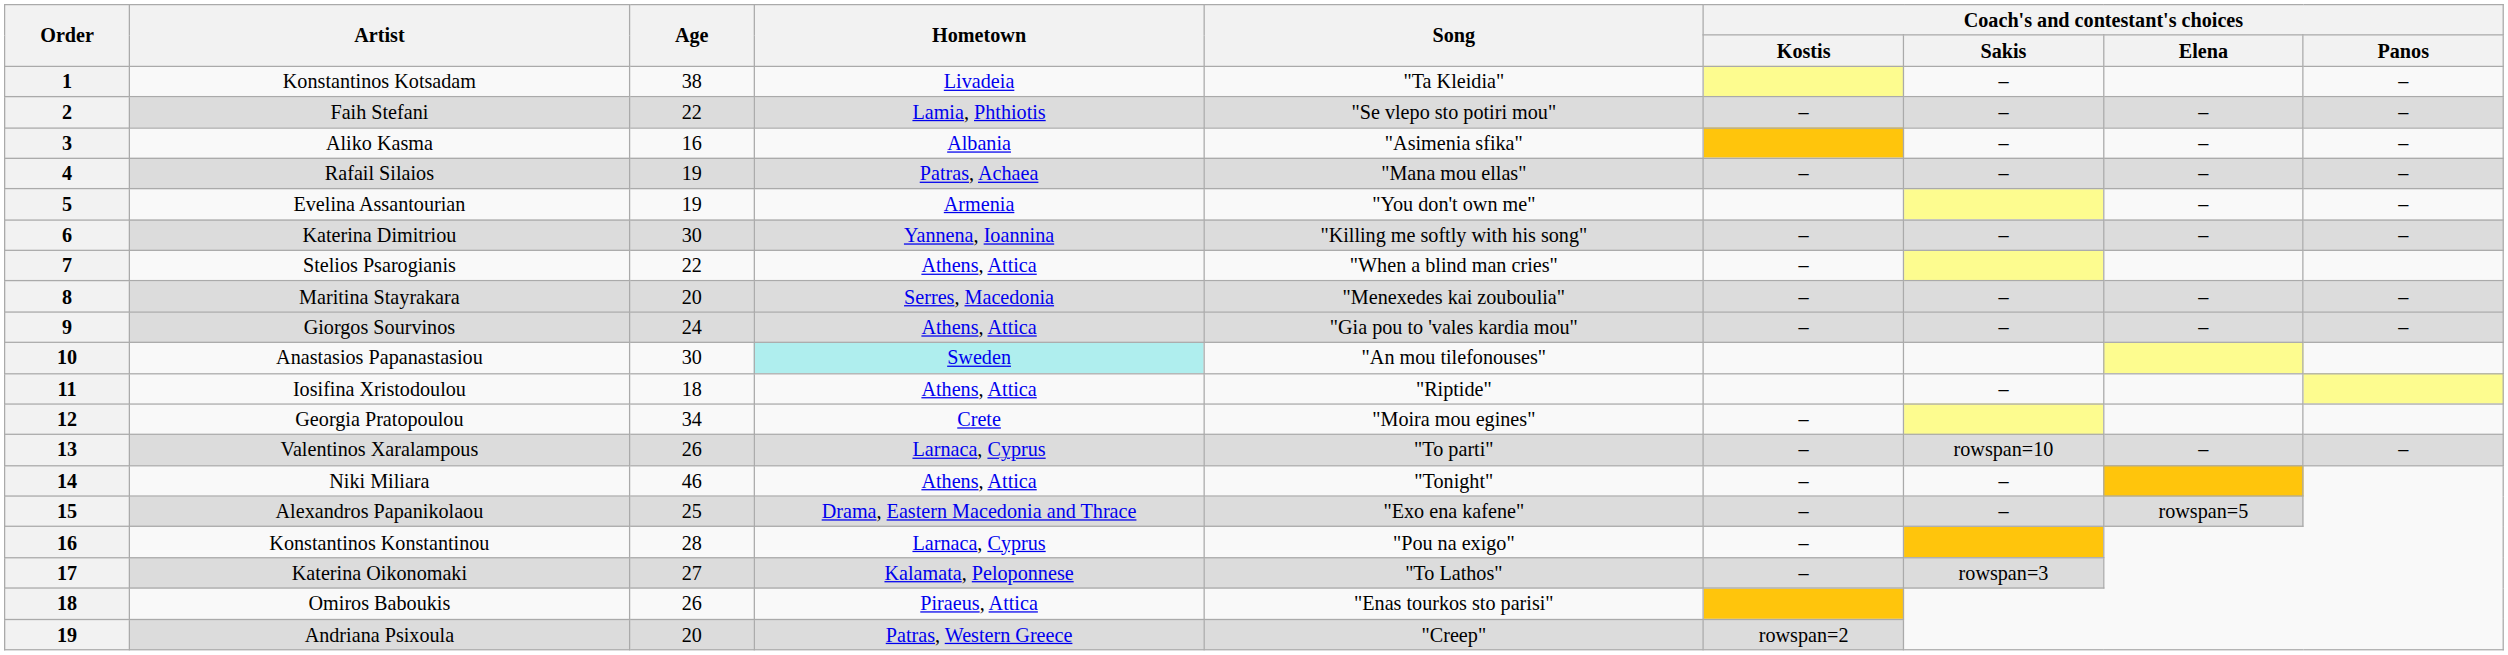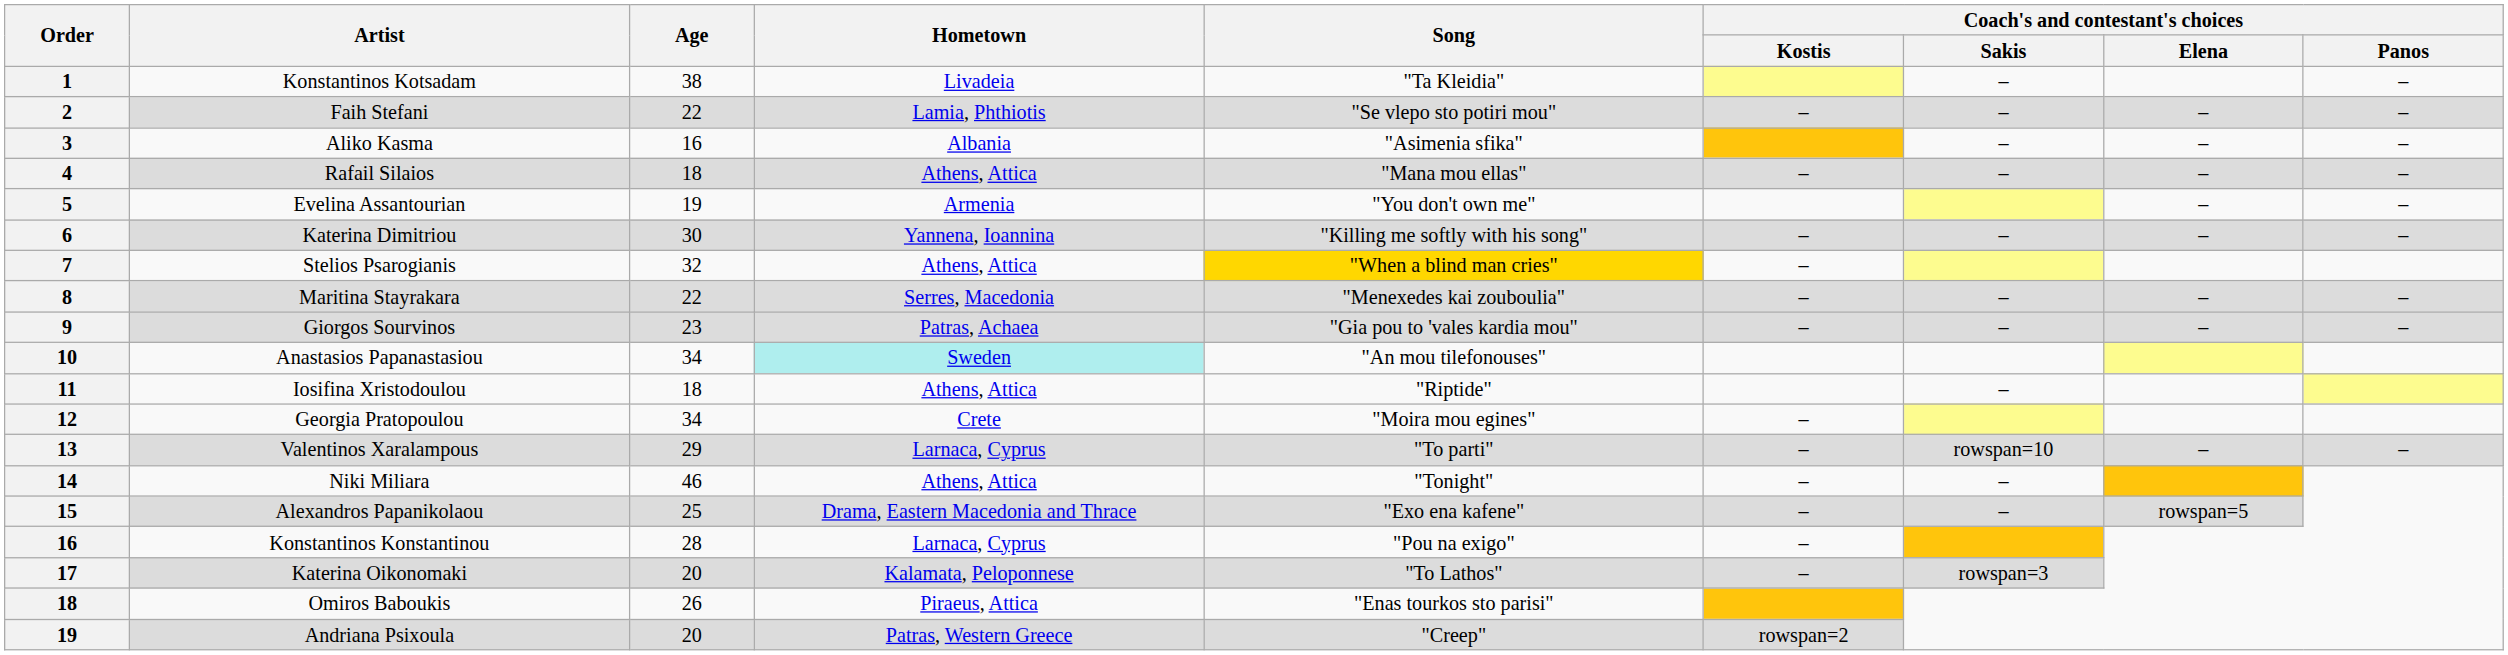(692, 174) 19 -> (692, 174) 18
(979, 174) Patras, Achaea -> (979, 174) Athens, Attica
(692, 266) 22 -> (692, 266) 32
(1454, 266) no background -> (1454, 266) gold background
(692, 296) 20 -> (692, 296) 22
(692, 327) 24 -> (692, 327) 23
(979, 327) Athens, Attica -> (979, 327) Patras, Achaea
(692, 358) 30 -> (692, 358) 34
(692, 450) 26 -> (692, 450) 29
(692, 573) 27 -> (692, 573) 20
